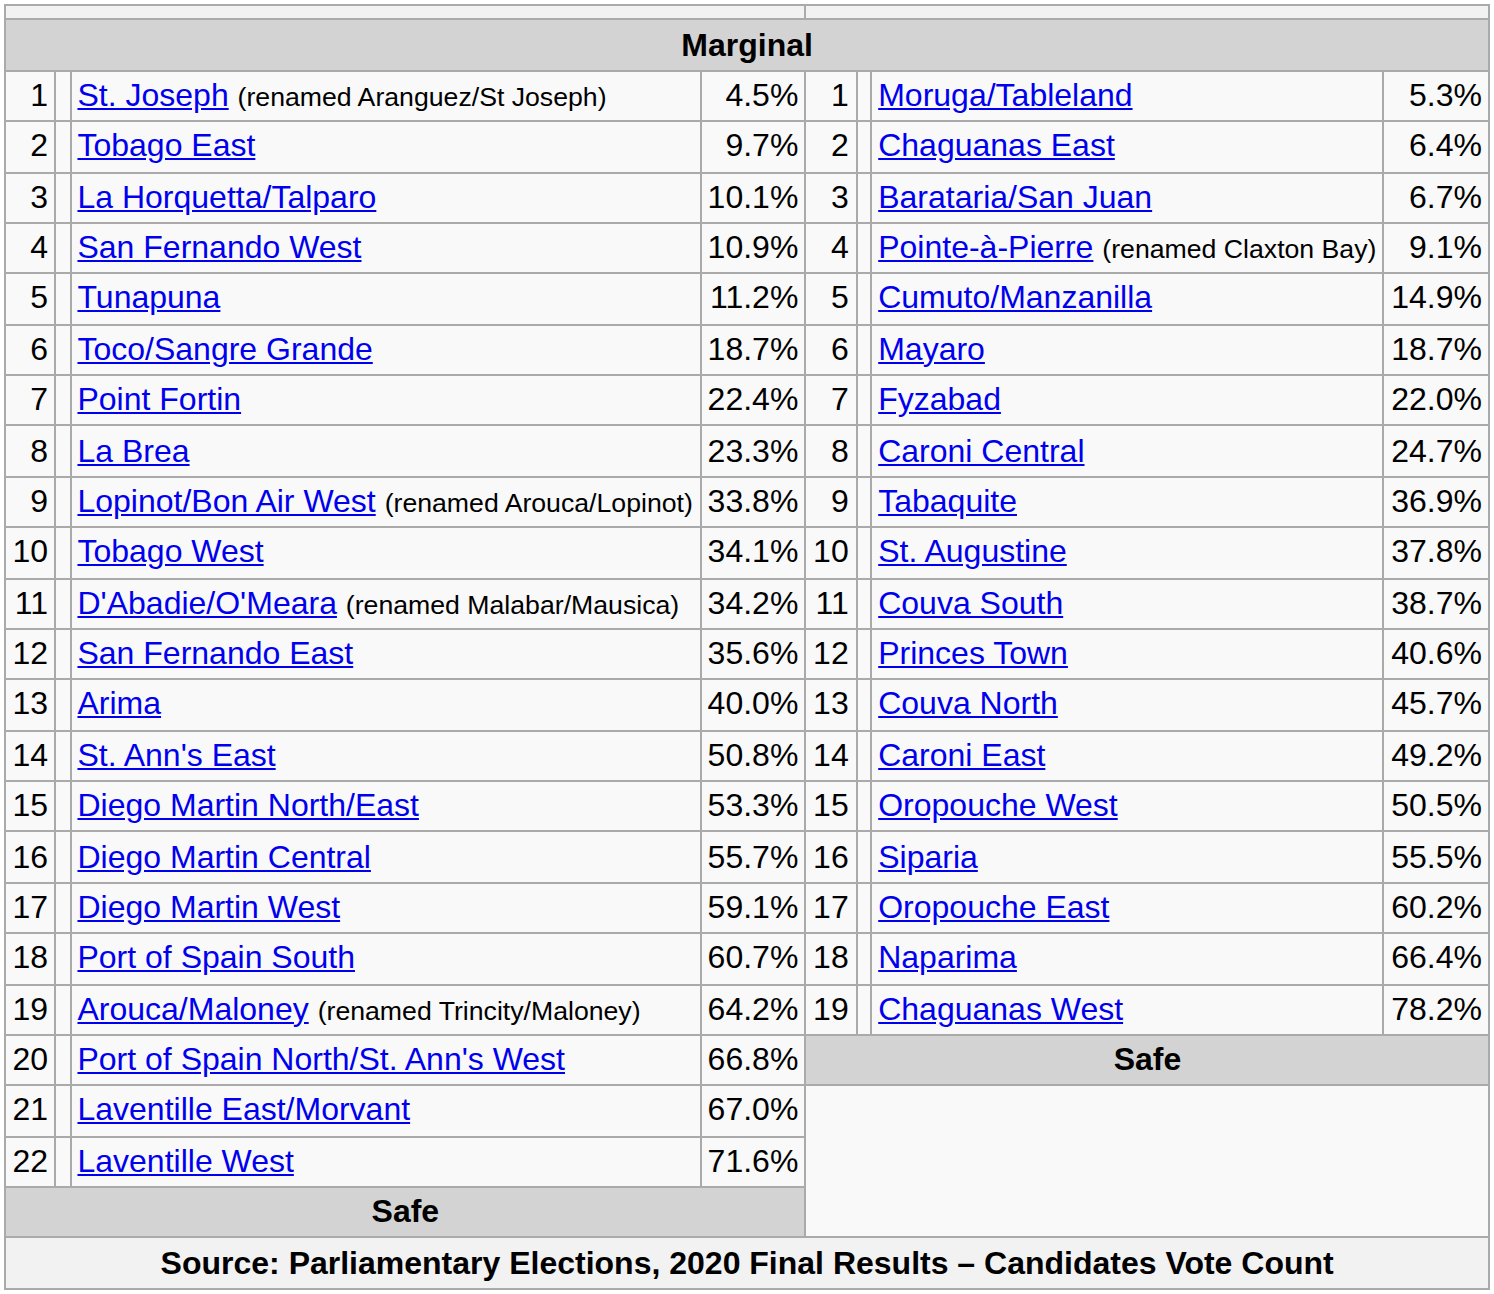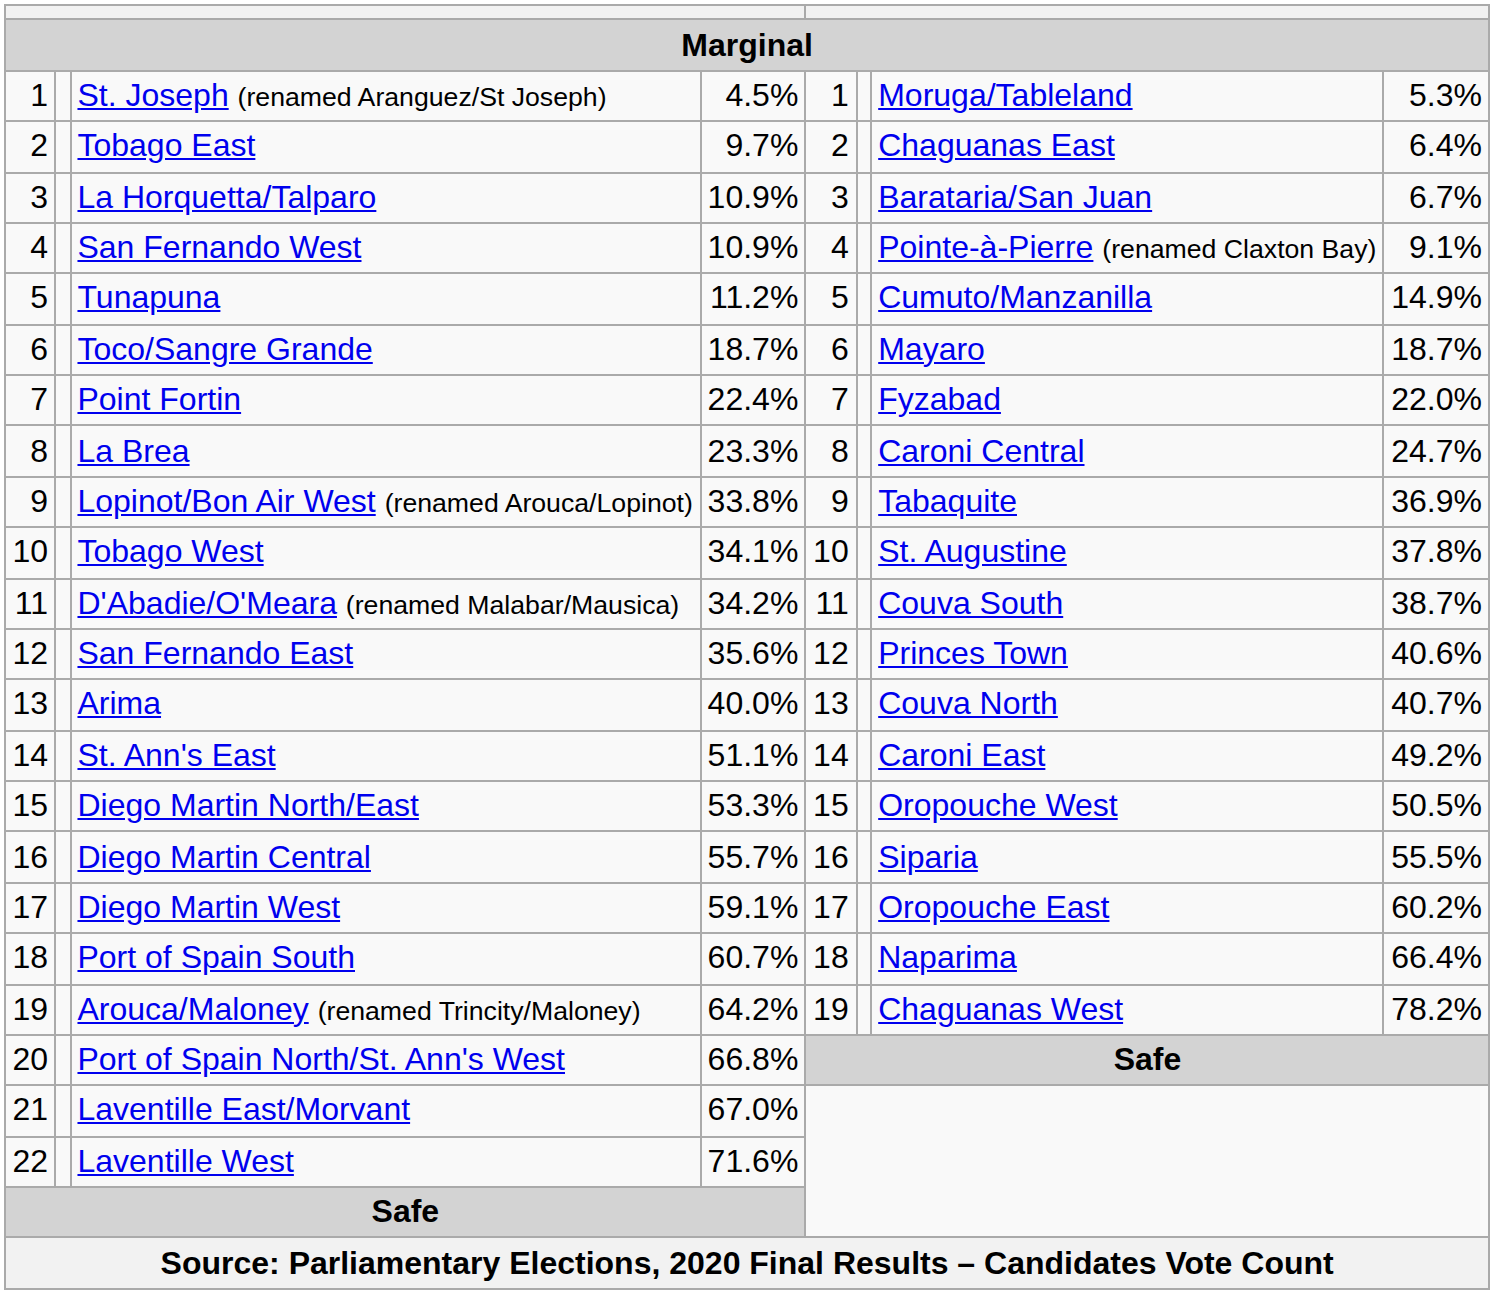(753, 196) 10.1% -> (753, 196) 10.9%
(1437, 704) 45.7% -> (1437, 704) 40.7%
(753, 755) 50.8% -> (753, 755) 51.1%
